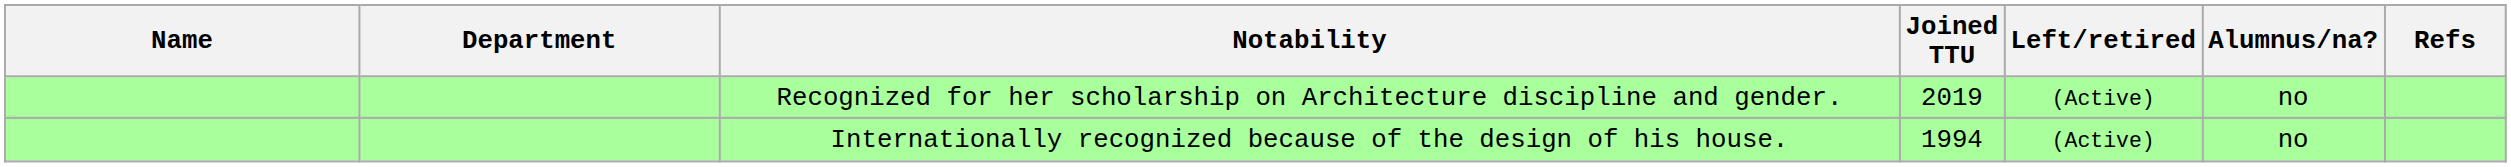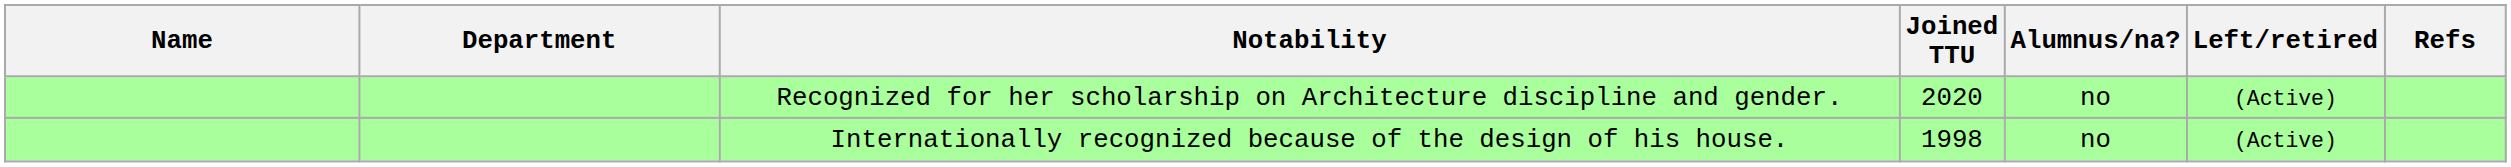columns swapped: (2103, 41) <-> (2293, 41)
(1952, 98) 2019 -> (1952, 98) 2020
(1952, 140) 1994 -> (1952, 140) 1998
